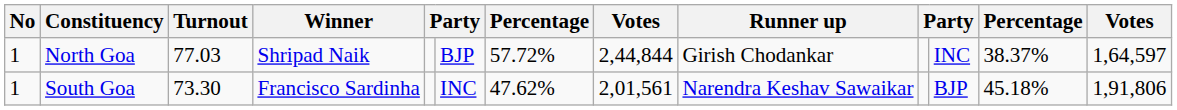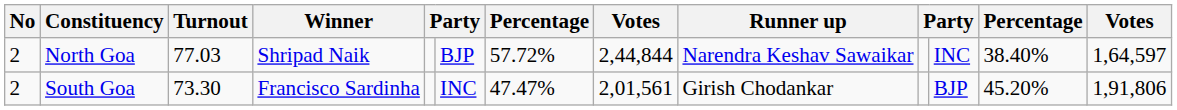(15, 54) 1 -> (15, 54) 2
(758, 54) Girish Chodankar -> (798, 54) Narendra Keshav Sawaikar
(1016, 54) 38.37% -> (1016, 54) 38.40%
(15, 88) 1 -> (15, 88) 2
(522, 88) 47.62% -> (522, 88) 47.47%
(798, 88) Narendra Keshav Sawaikar -> (758, 88) Girish Chodankar
(1016, 88) 45.18% -> (1016, 88) 45.20%
